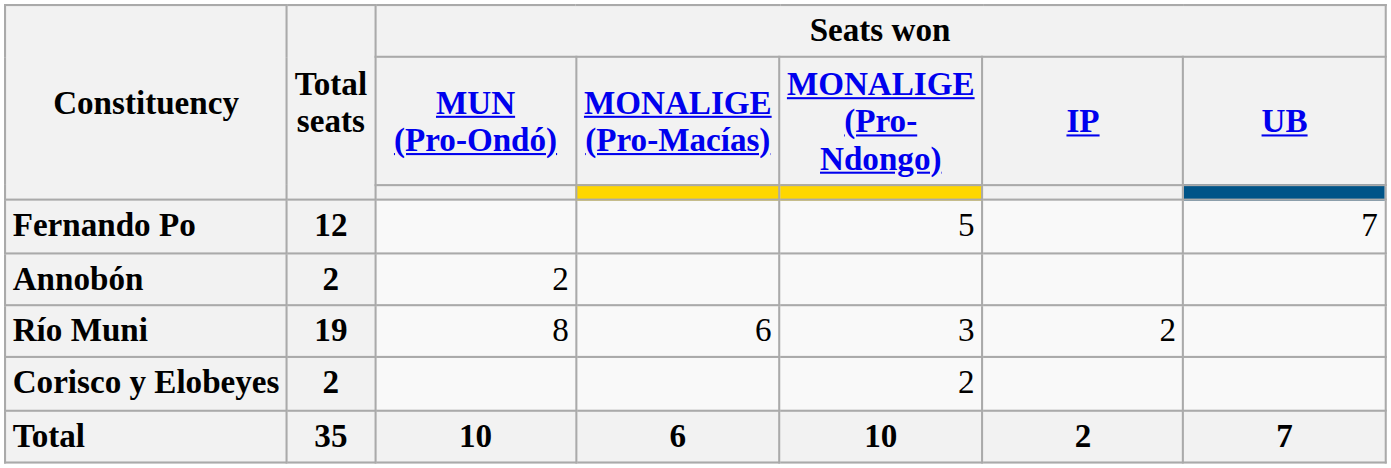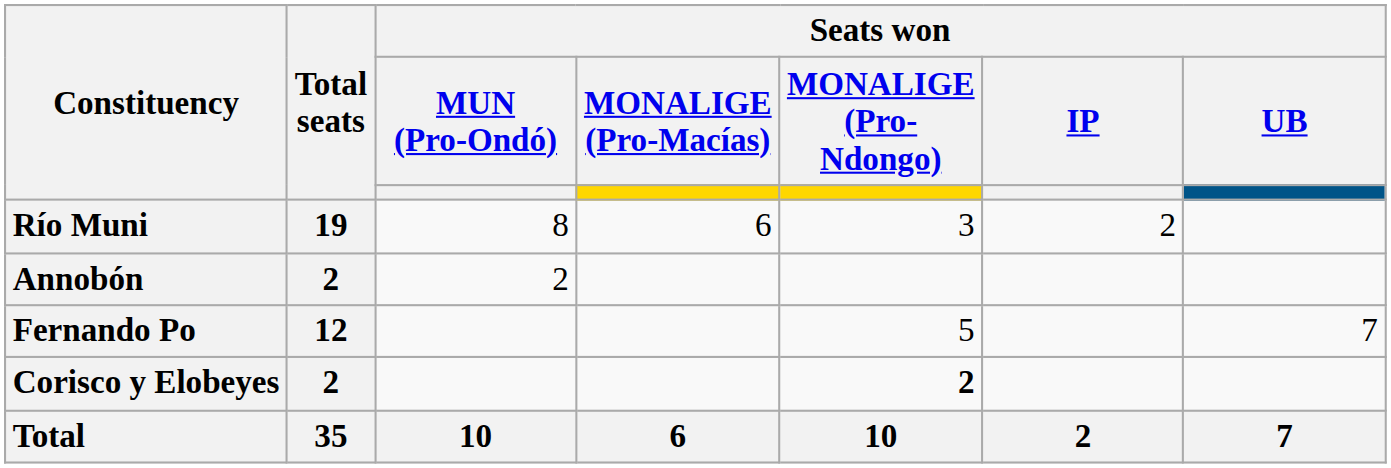rows swapped: (104, 225) <-> (80, 330)
(966, 383) normal -> (966, 383) bold
